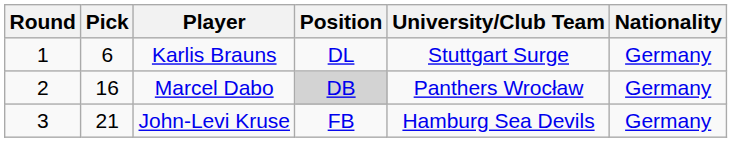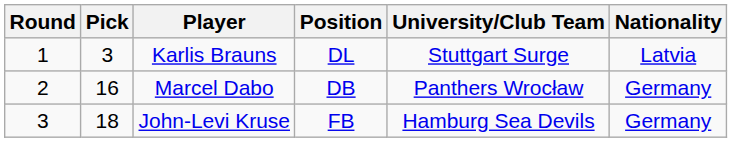(107, 55) 6 -> (107, 55) 3
(668, 55) Germany -> (668, 55) Latvia
(341, 88) lightgrey background -> (341, 88) no background
(107, 121) 21 -> (107, 121) 18
